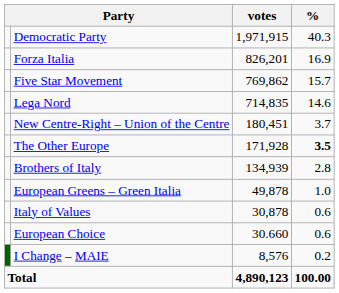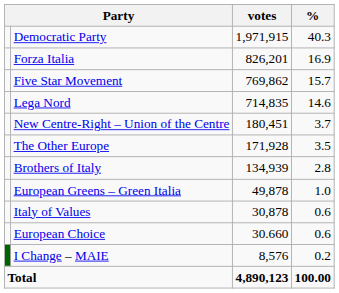(323, 146) bold -> (323, 146) normal
